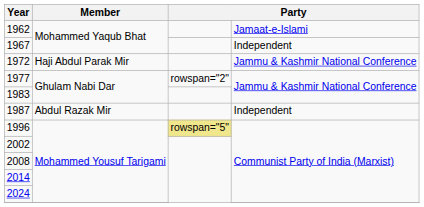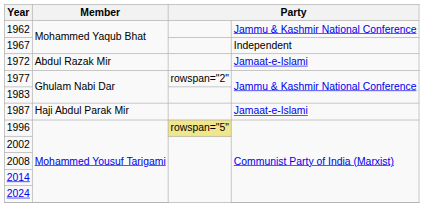(271, 29) Jamaat-e-Islami -> (325, 29) Jammu & Kashmir National Conference
(82, 62) Haji Abdul Parak Mir -> (73, 62) Abdul Razak Mir
(325, 62) Jammu & Kashmir National Conference -> (271, 62) Jamaat-e-Islami
(73, 111) Abdul Razak Mir -> (82, 111) Haji Abdul Parak Mir
(263, 111) Independent -> (271, 111) Jamaat-e-Islami
